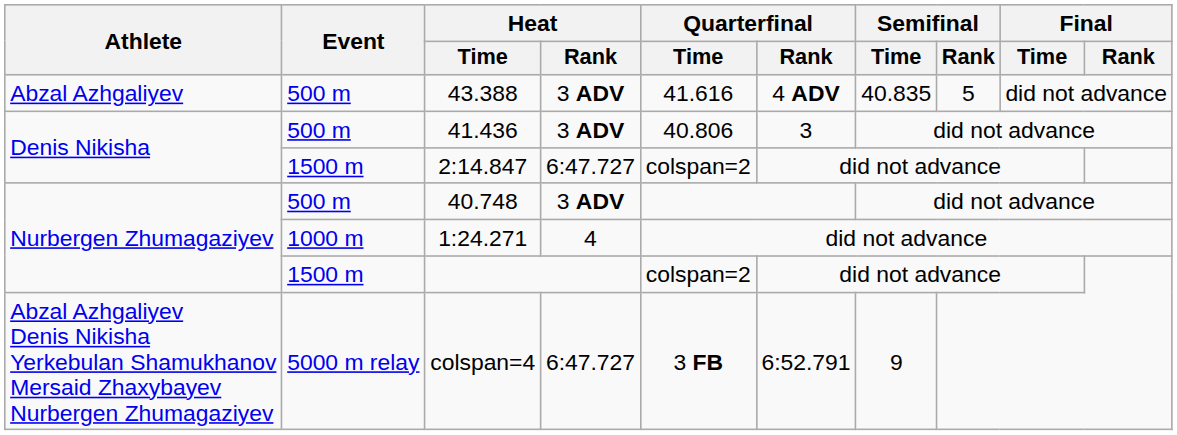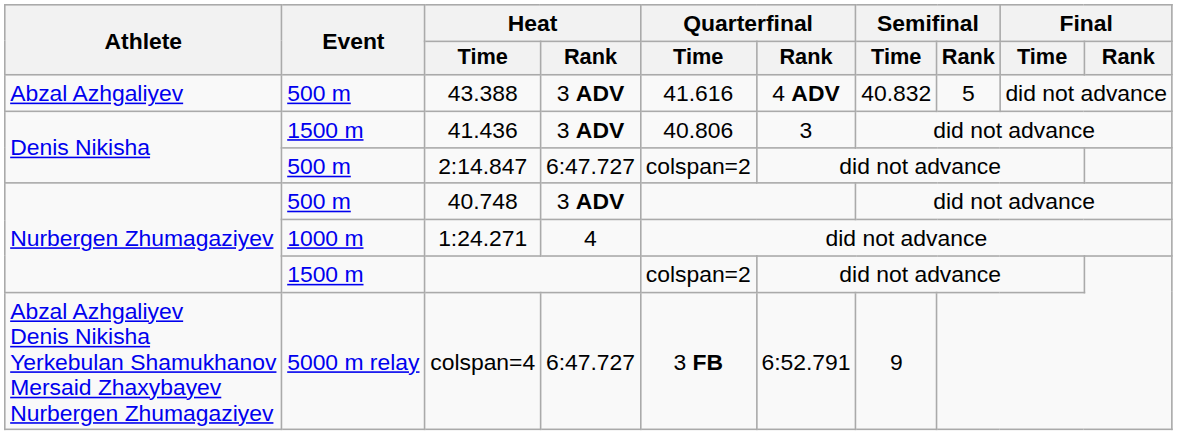(896, 94) 40.835 -> (896, 94) 40.832
(319, 130) 500 m -> (325, 130) 1500 m
(325, 166) 1500 m -> (319, 166) 500 m
